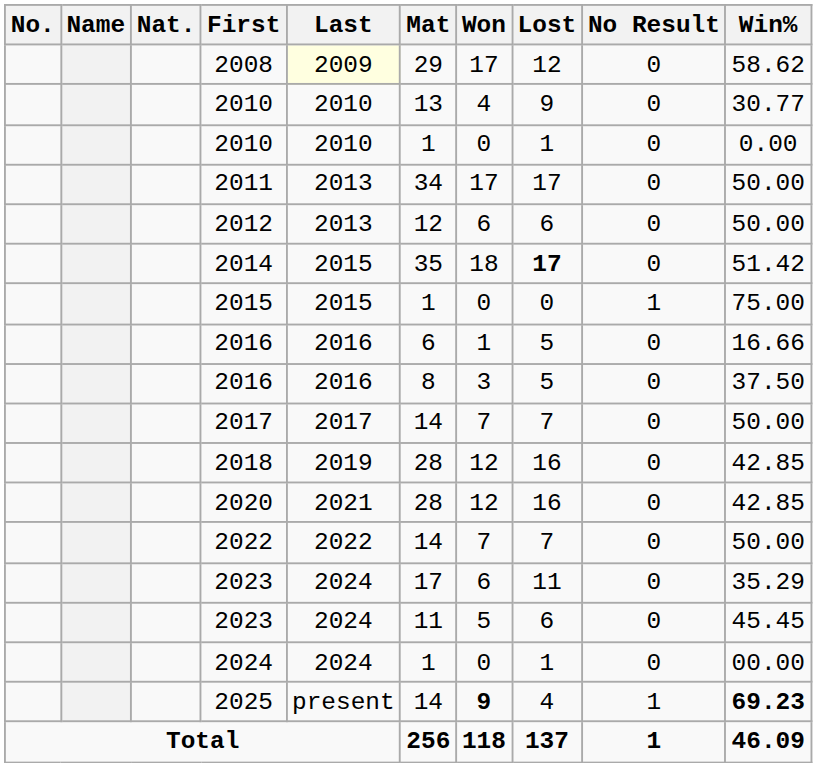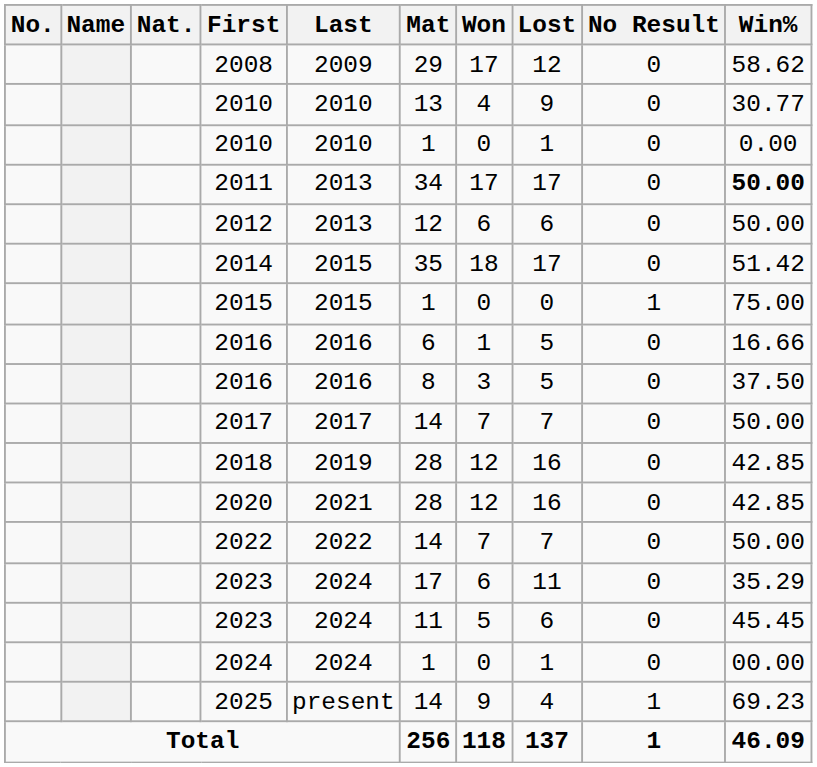(343, 65) lightyellow background -> (343, 65) no background
(768, 184) normal -> (768, 184) bold
(547, 264) bold -> (547, 264) normal
(484, 702) bold -> (484, 702) normal
(768, 702) bold -> (768, 702) normal
